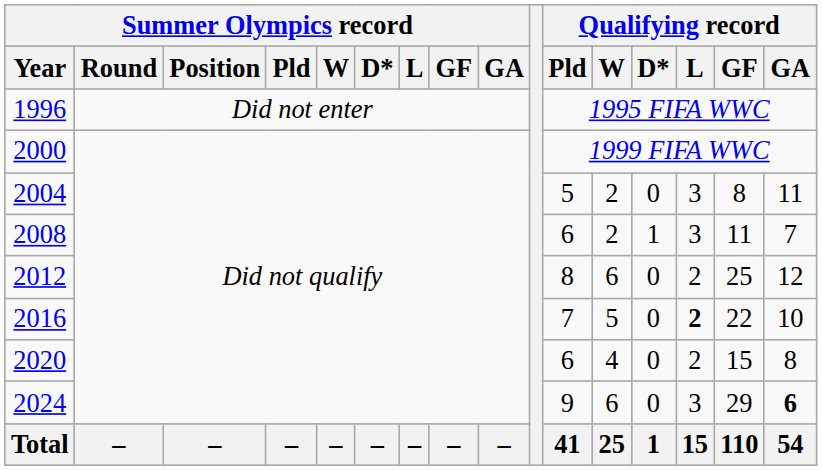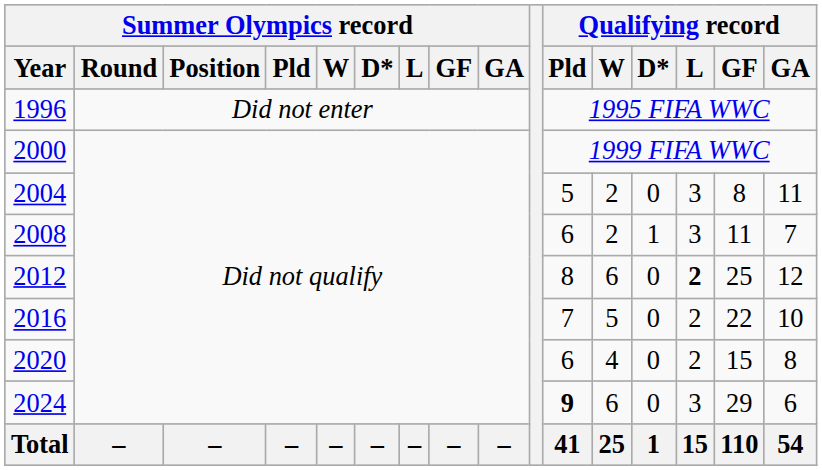(695, 276) normal -> (695, 276) bold
(695, 318) bold -> (695, 318) normal
(567, 402) normal -> (567, 402) bold
(790, 402) bold -> (790, 402) normal
